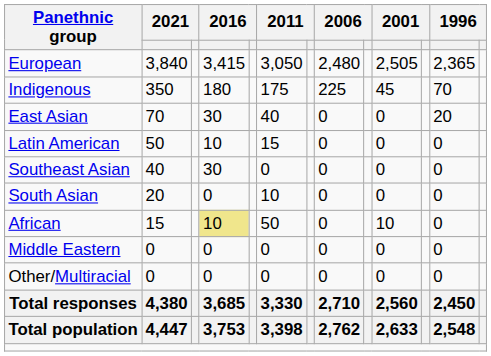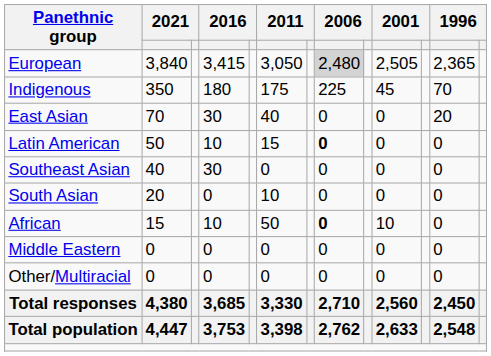(339, 63) no background -> (339, 63) lightgrey background
(323, 143) normal -> (323, 143) bold
(212, 223) khaki background -> (212, 223) no background
(323, 223) normal -> (323, 223) bold
